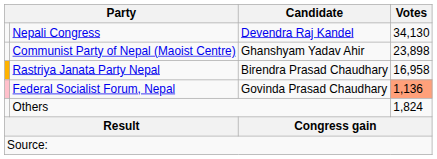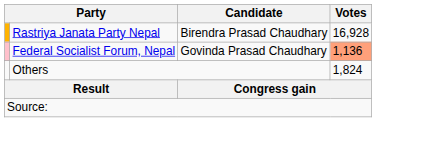- row: (56, 32)
- row: (124, 51)
(411, 70) 16,958 -> (351, 32) 16,928
